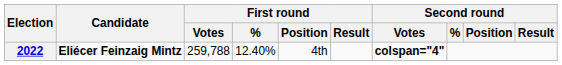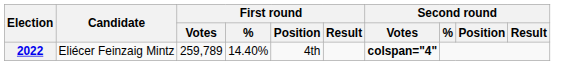(120, 51) bold -> (117, 51) normal
(209, 51) 259,788 -> (201, 51) 259,789
(255, 51) 12.40% -> (248, 51) 14.40%
